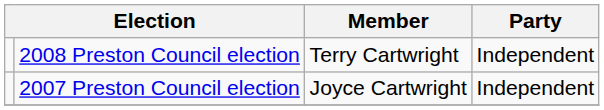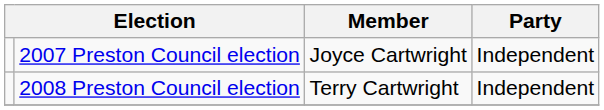rows swapped: (160, 88) <-> (160, 54)
